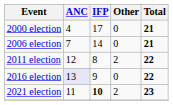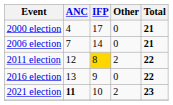(95, 60) no background -> (95, 60) gold background
(71, 76) lavender background -> (71, 76) no background
(71, 92) normal -> (71, 92) bold
(97, 92) bold -> (97, 92) normal
